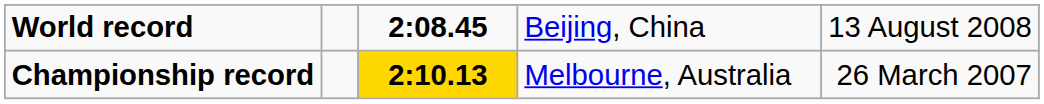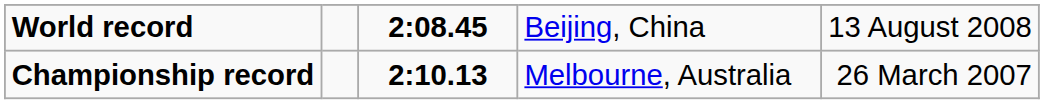(438, 74) gold background -> (438, 74) no background
